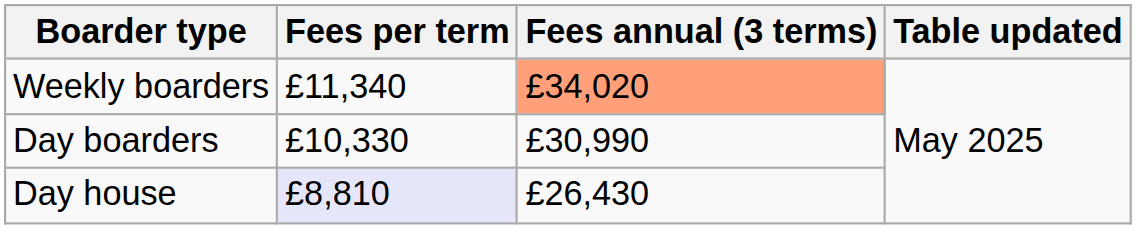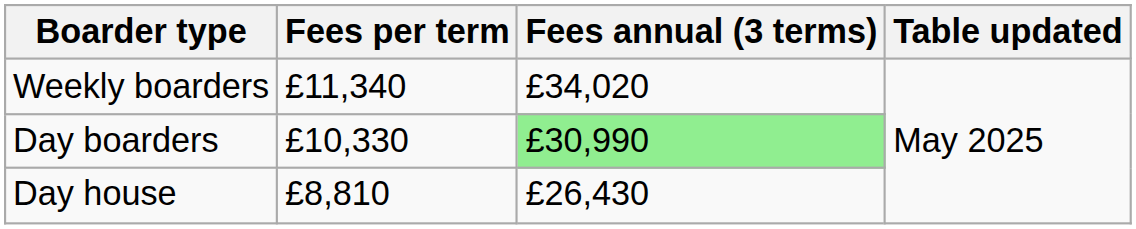(587, 85) lightsalmon background -> (587, 85) no background
(587, 140) no background -> (587, 140) lightgreen background
(337, 194) lavender background -> (337, 194) no background
